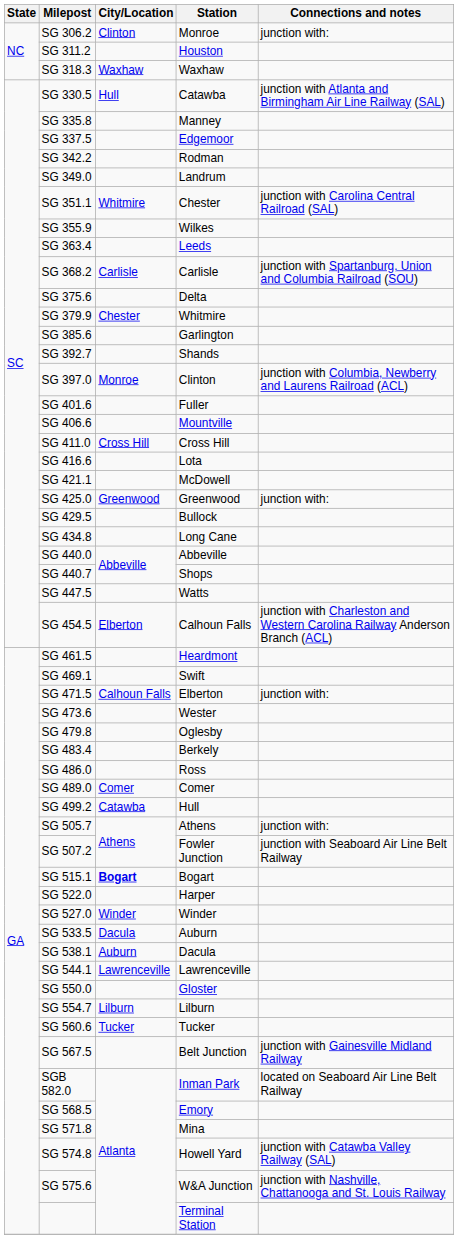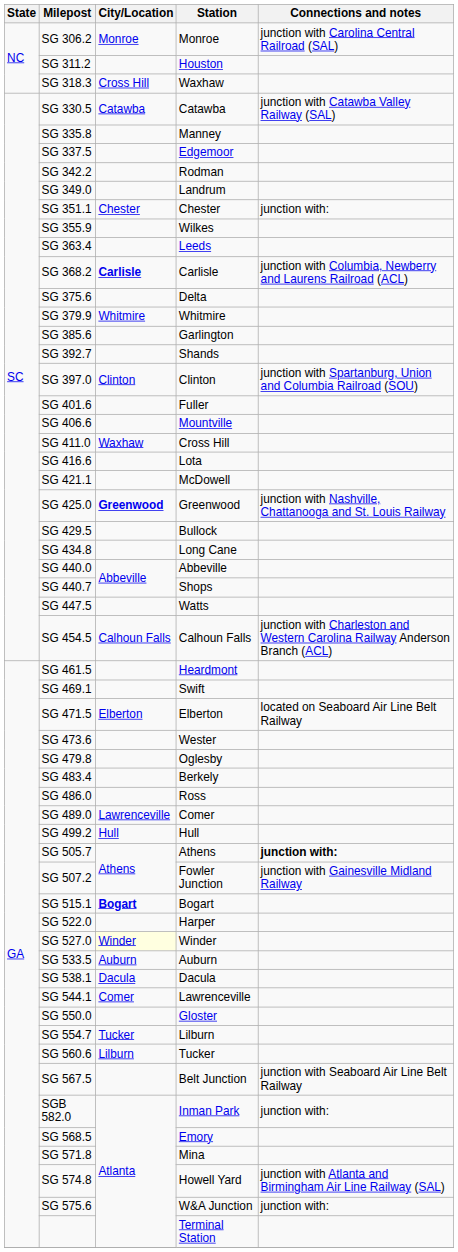(117, 32) Clinton -> (118, 39) Monroe
(295, 32) junction with: -> (338, 39) junction with Carolina Central Railroad (SAL)
(121, 70) Waxhaw -> (124, 83) Cross Hill
(109, 95) Hull -> (122, 108) Catawba
(353, 95) junction with Atlanta and Birmingham Air Line Railway (SAL) -> (335, 108) junction with Catawba Valley Railway (SAL)
(122, 202) Whitmire -> (119, 209) Chester
(338, 202) junction with Carolina Central Railroad (SAL) -> (295, 209) junction with:
(118, 272) normal -> (120, 272) bold
(346, 272) junction with Spartanburg, Union and Columbia Railroad (SOU) -> (348, 272) junction with Columbia, Newberry and Laurens Railroad (ACL)
(119, 316) Chester -> (122, 316) Whitmire
(118, 379) Monroe -> (117, 379) Clinton
(348, 379) junction with Columbia, Newberry and Laurens Railroad (ACL) -> (346, 379) junction with Spartanburg, Union and Columbia Railroad (SOU)
(124, 442) Cross Hill -> (121, 442) Waxhaw
(129, 499) normal -> (131, 505) bold
(295, 499) junction with: -> (353, 505) junction with Nashville, Chattanooga and St. Louis Railway
(120, 625) Elberton -> (135, 638) Calhoun Falls
(135, 694) Calhoun Falls -> (120, 714) Elberton
(295, 694) junction with: -> (348, 714) located on Seaboard Air Line Belt Railway
(116, 788) Comer -> (134, 815) Lawrenceville
(122, 807) Catawba -> (109, 833) Hull
(295, 826) normal -> (299, 852) bold
(354, 851) junction with Seaboard Air Line Belt Railway -> (346, 878) junction with Gainesville Midland Railway
(117, 914) no background -> (117, 941) lightyellow background
(117, 933) Dacula -> (117, 959) Auburn
(117, 952) Auburn -> (117, 978) Dacula
(134, 970) Lawrenceville -> (116, 997) Comer
(116, 1008) Lilburn -> (116, 1035) Tucker
(116, 1027) Tucker -> (116, 1053) Lilburn
(346, 1052) junction with Gainesville Midland Railway -> (354, 1079) junction with Seaboard Air Line Belt Railway
(348, 1084) located on Seaboard Air Line Belt Railway -> (295, 1111) junction with:
(335, 1154) junction with Catawba Valley Railway (SAL) -> (353, 1181) junction with Atlanta and Birmingham Air Line Railway (SAL)
(353, 1186) junction with Nashville, Chattanooga and St. Louis Railway -> (295, 1206) junction with:
